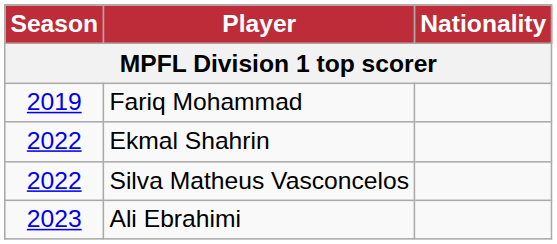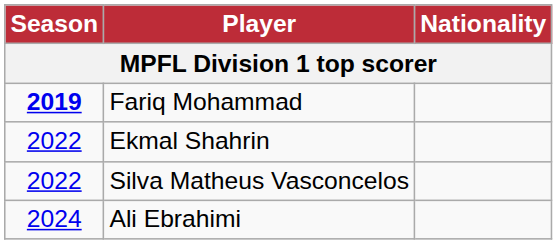(54, 102) normal -> (54, 102) bold
(54, 219) 2023 -> (54, 219) 2024
